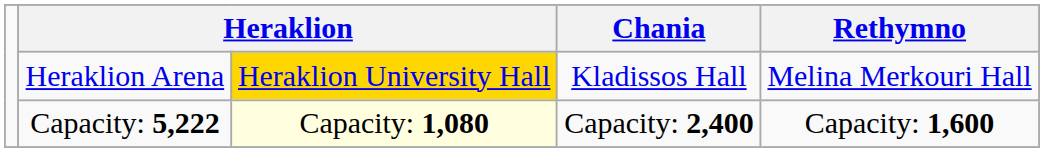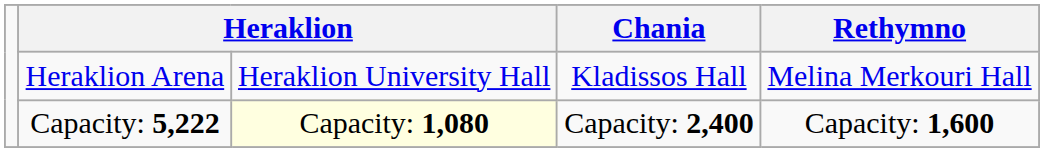(394, 75) gold background -> (394, 75) no background
